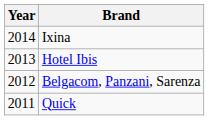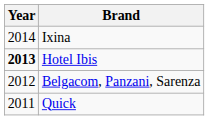(22, 59) normal -> (22, 59) bold
